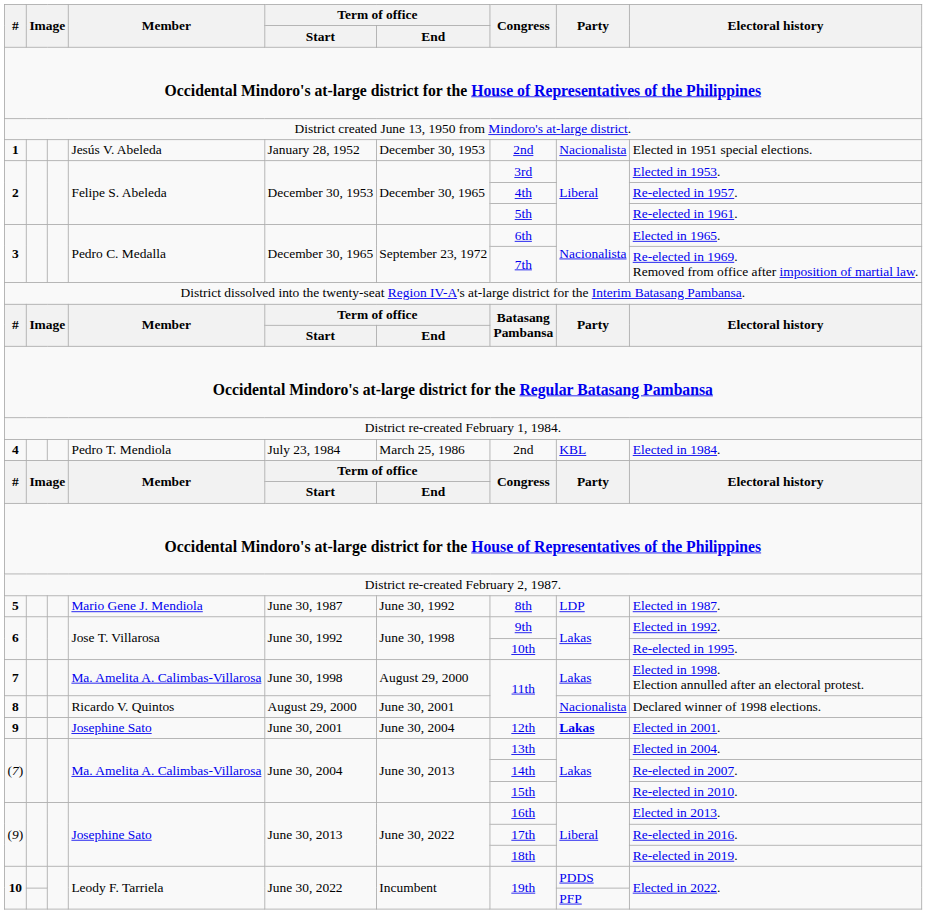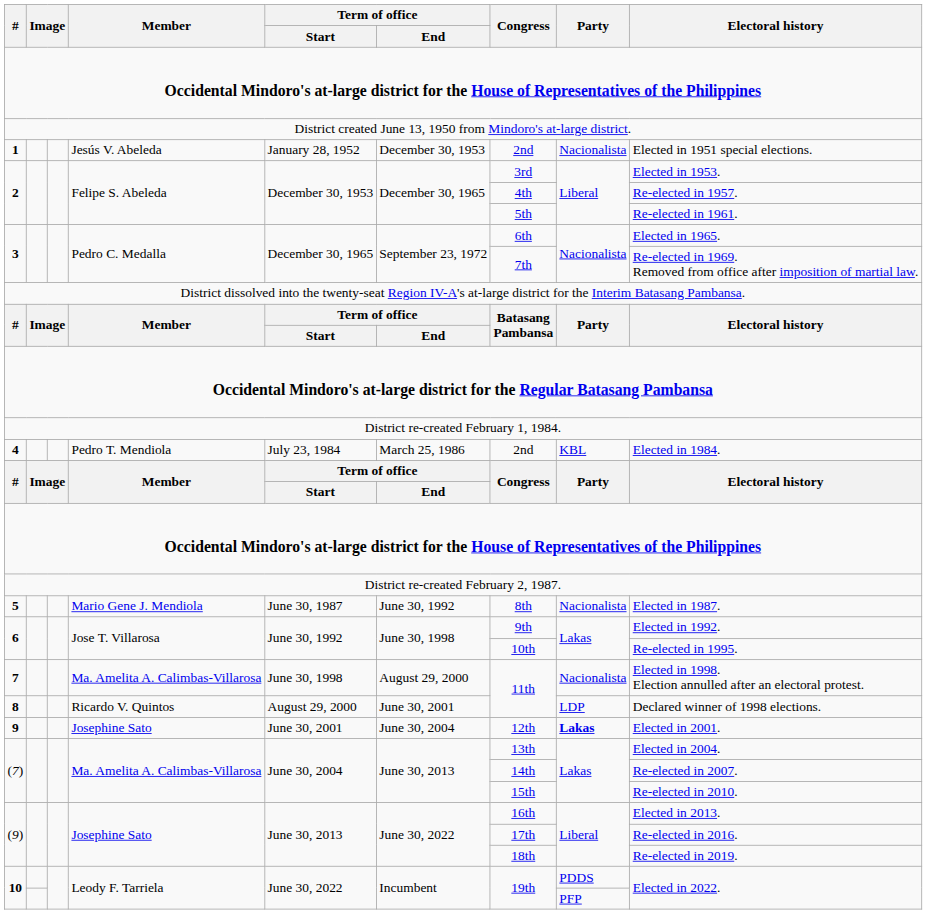(572, 606) LDP -> (593, 606) Nacionalista
(575, 677) Lakas -> (593, 677) Nacionalista
(593, 706) Nacionalista -> (572, 706) LDP
